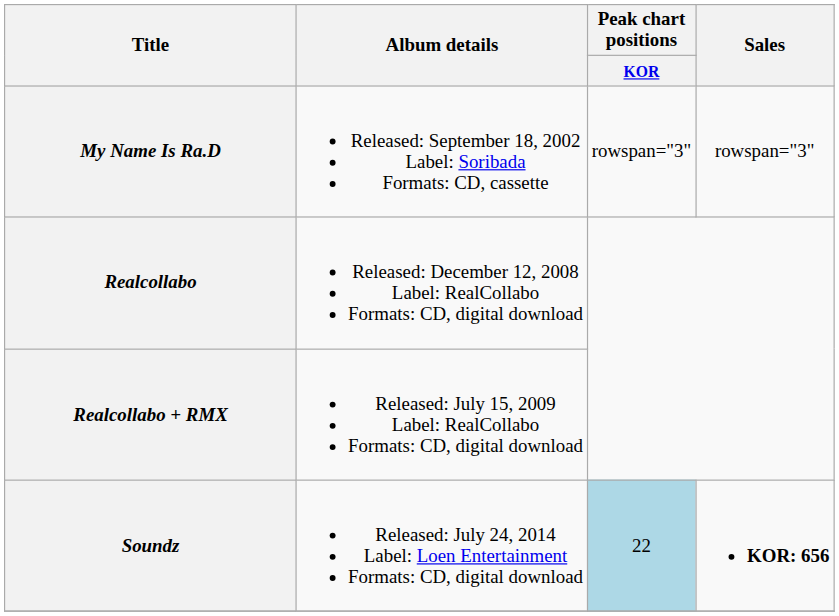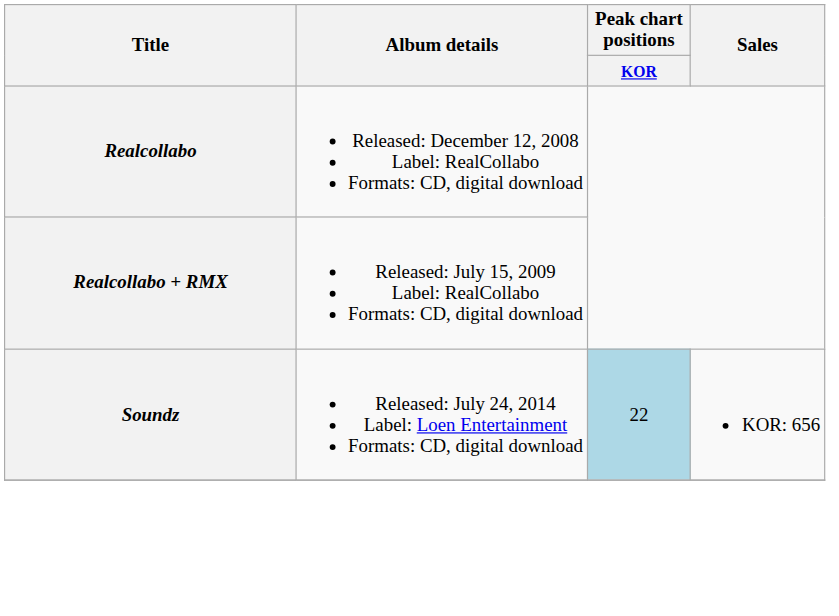- row: (151, 151)
(765, 556) bold -> (757, 425) normal
